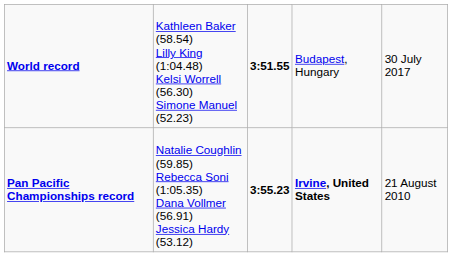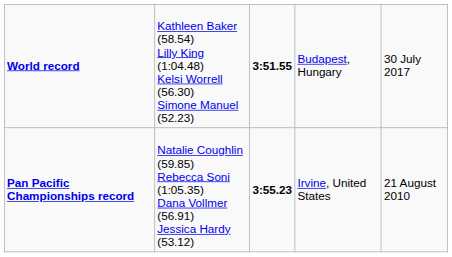(332, 189) bold -> (332, 189) normal
